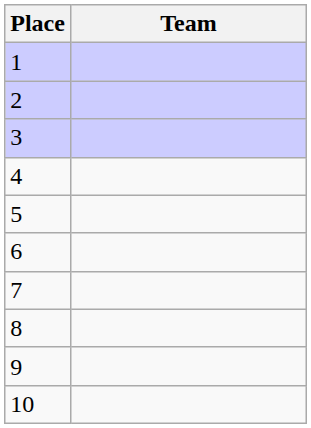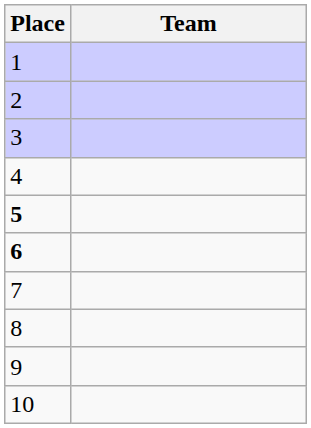(16, 213) normal -> (16, 213) bold
(16, 251) normal -> (16, 251) bold
